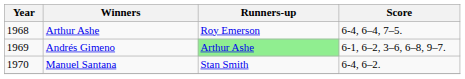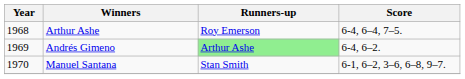(394, 47) 6-1, 6–2, 3–6, 6–8, 9–7. -> (361, 47) 6-4, 6–2.
(361, 64) 6-4, 6–2. -> (394, 64) 6-1, 6–2, 3–6, 6–8, 9–7.
